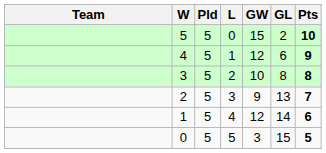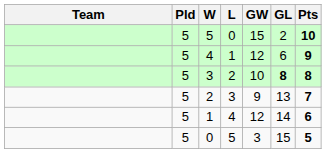columns swapped: (208, 14) <-> (183, 14)
(283, 76) normal -> (283, 76) bold
